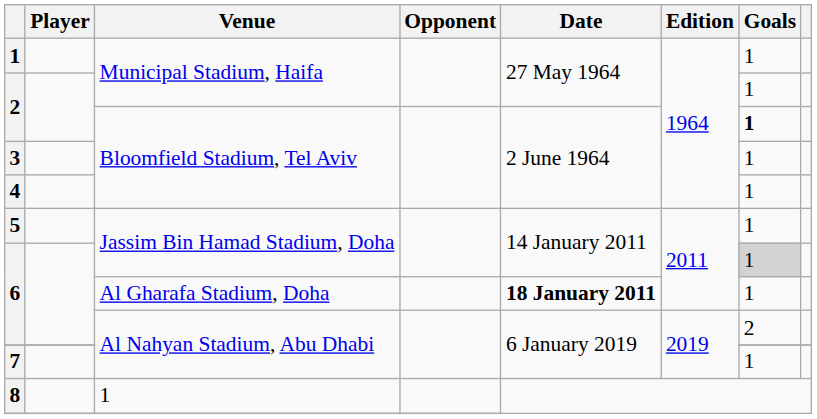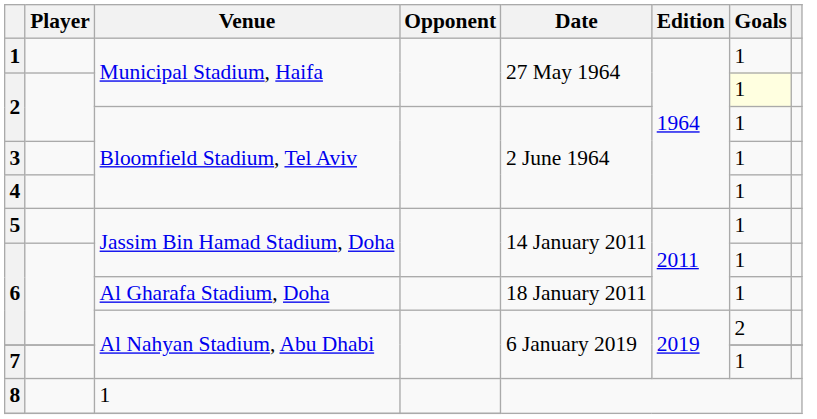(749, 89) no background -> (740, 89) lightyellow background
(749, 123) bold -> (740, 123) normal
(749, 259) lightgrey background -> (740, 259) no background
(581, 293) bold -> (576, 293) normal
